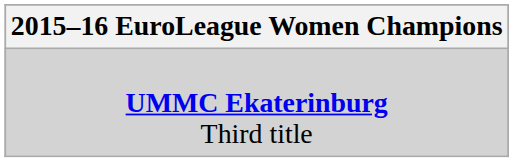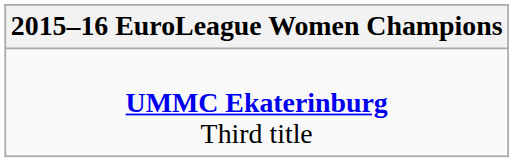(257, 117) lightgrey background -> (257, 117) no background
